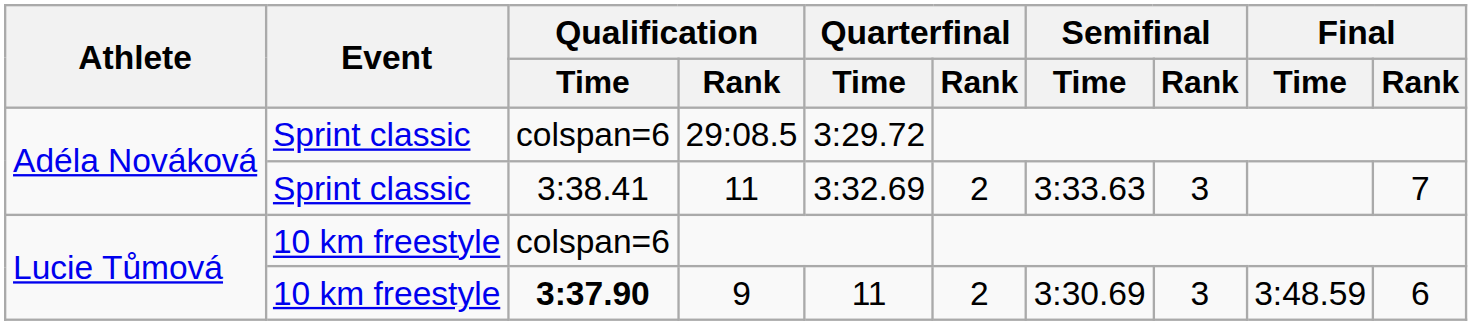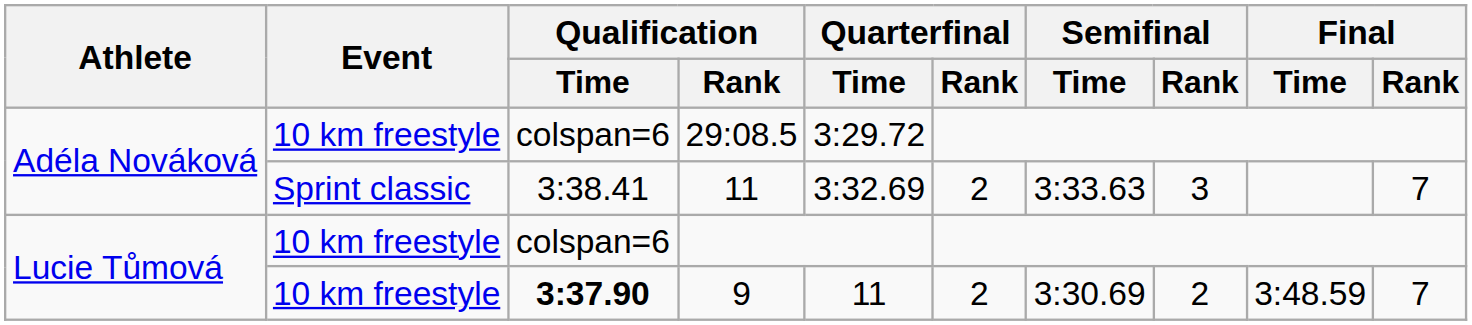(372, 135) Sprint classic -> (387, 135) 10 km freestyle
(1200, 294) 3 -> (1200, 294) 2
(1420, 294) 6 -> (1420, 294) 7
